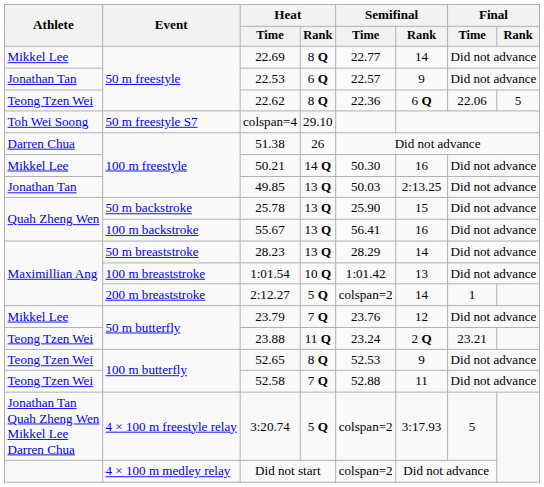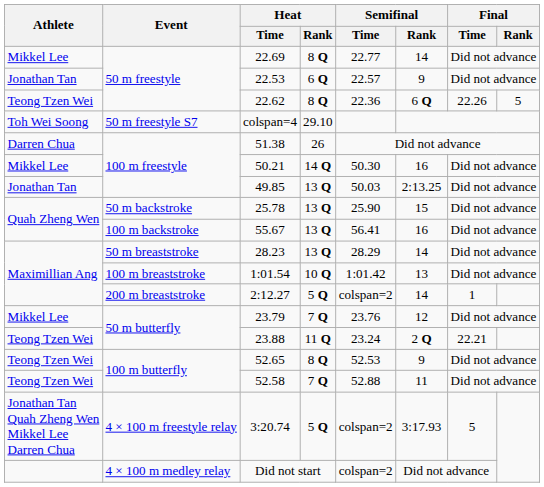(472, 100) 22.06 -> (472, 100) 22.26
(472, 338) 23.21 -> (472, 338) 22.21
